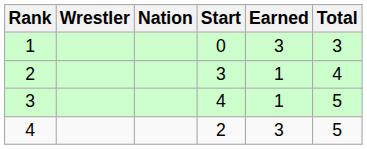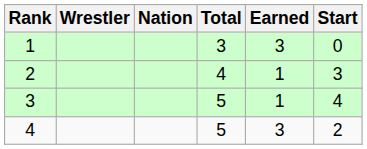columns swapped: (221, 18) <-> (337, 18)
